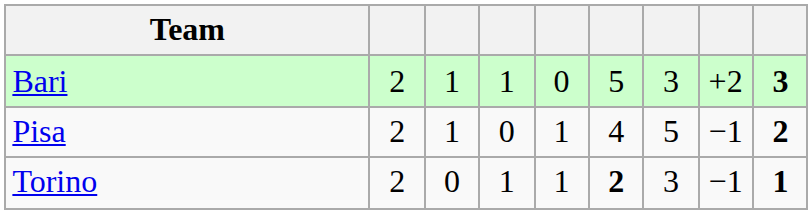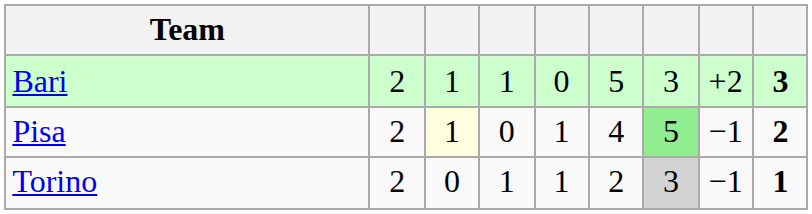(452, 131) no background -> (452, 131) lightyellow background
(671, 131) no background -> (671, 131) lightgreen background
(616, 182) bold -> (616, 182) normal
(671, 182) no background -> (671, 182) lightgrey background
